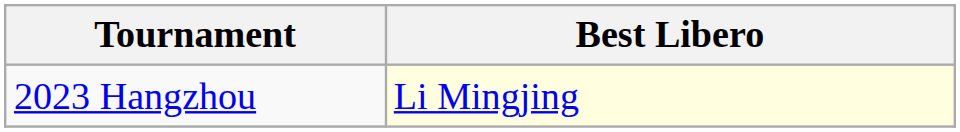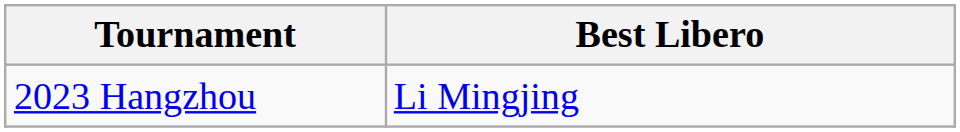(486, 95) lightyellow background -> (486, 95) no background
